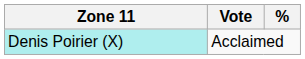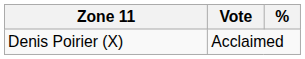(66, 41) paleturquoise background -> (66, 41) no background
